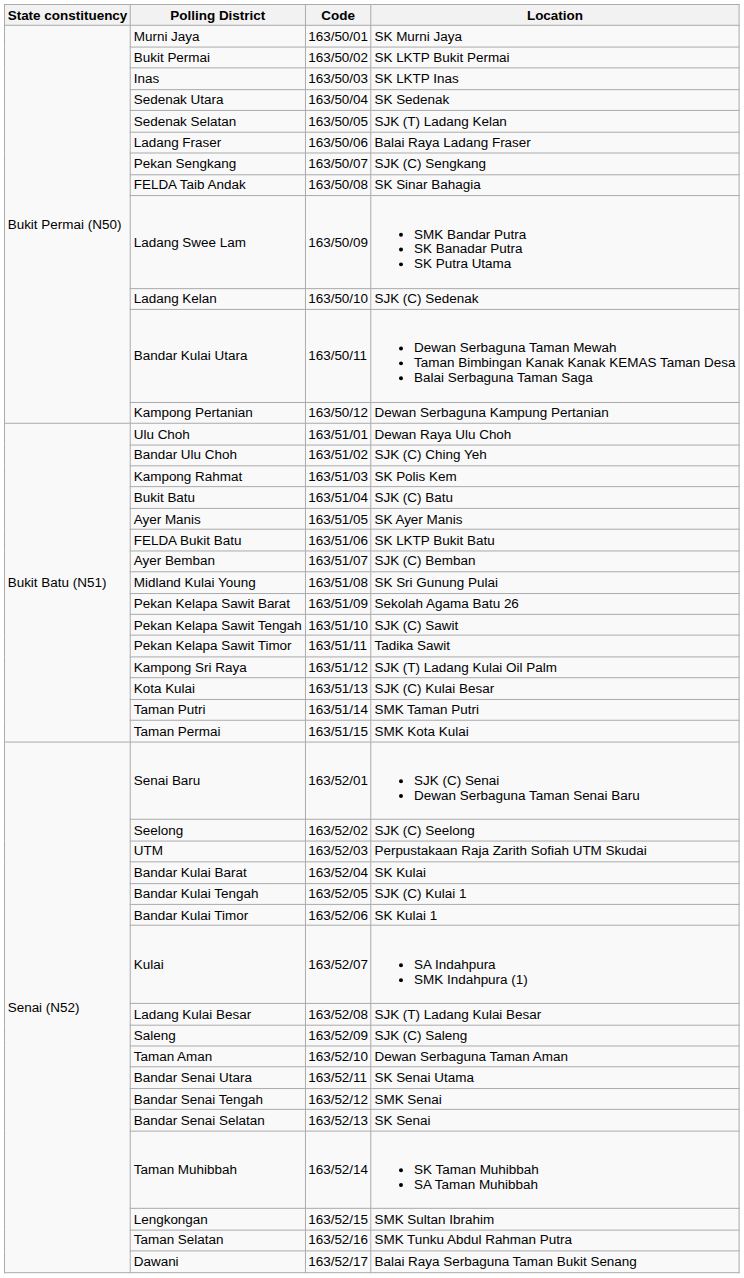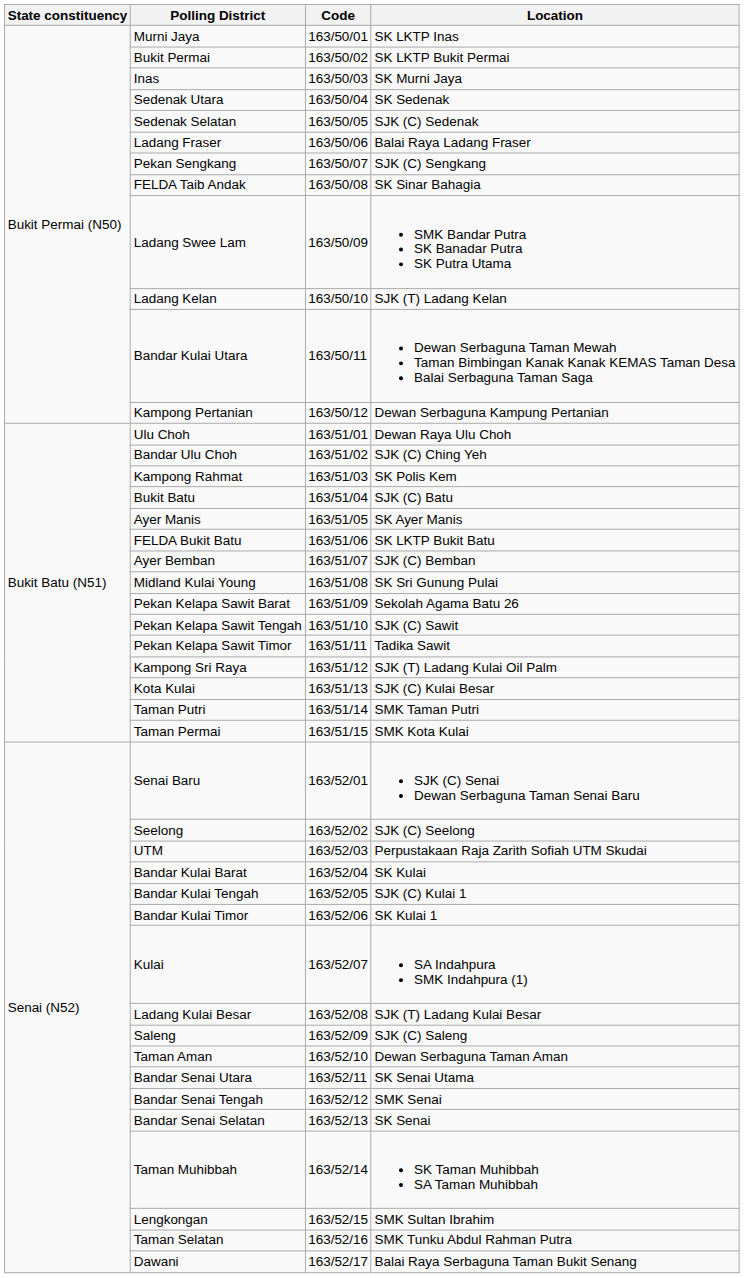(418, 36) SK Murni Jaya -> (417, 36) SK LKTP Inas
(417, 78) SK LKTP Inas -> (418, 78) SK Murni Jaya
(441, 121) SJK (T) Ladang Kelan -> (426, 121) SJK (C) Sedenak
(426, 298) SJK (C) Sedenak -> (441, 298) SJK (T) Ladang Kelan
